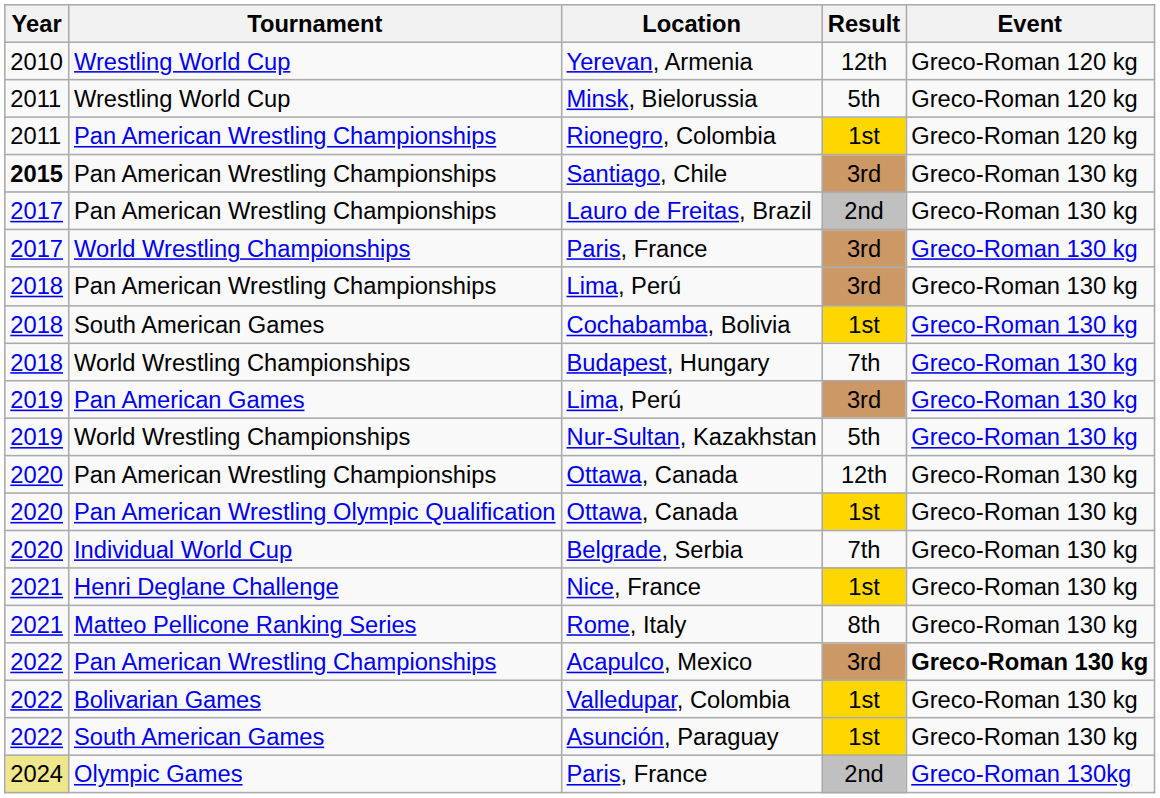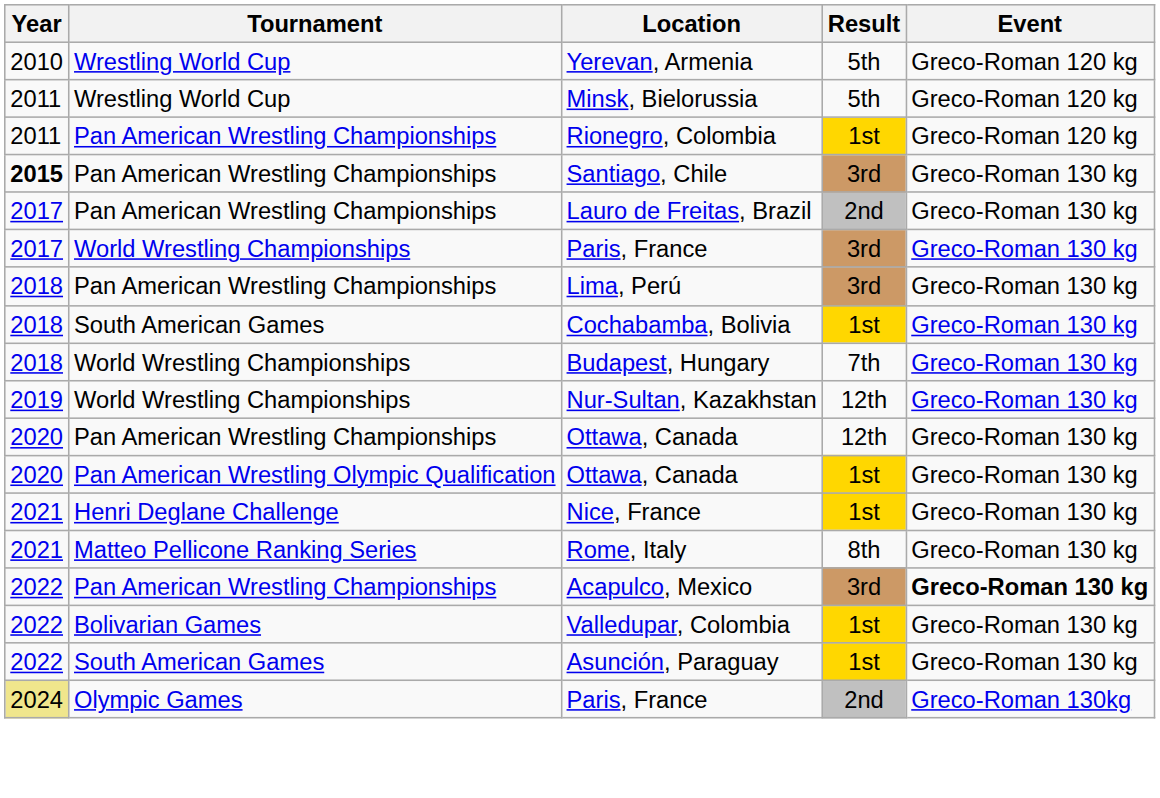(864, 61) 12th -> (864, 61) 5th
- row: (189, 399)
(864, 437) 5th -> (864, 399) 12th
- row: (183, 549)
